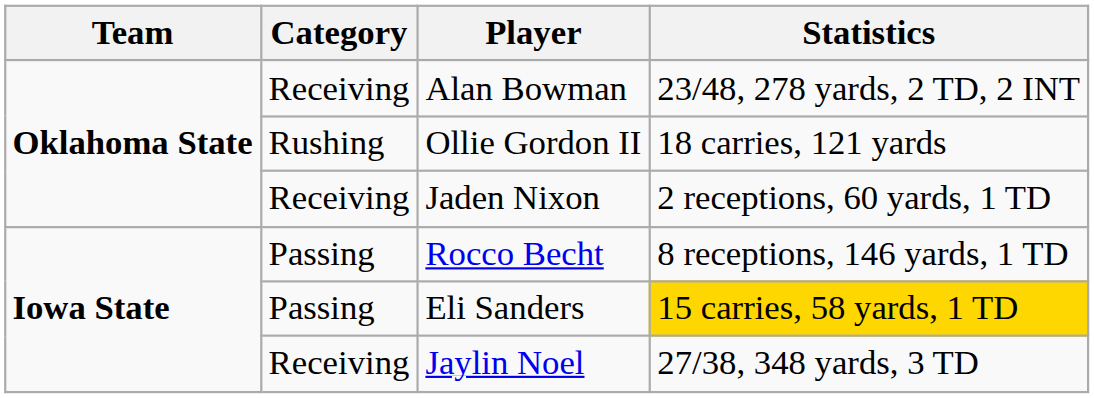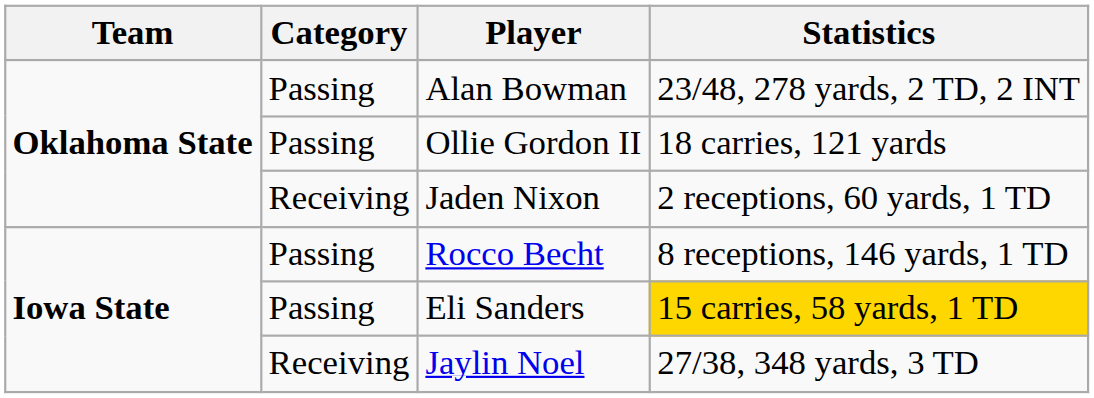(339, 87) Receiving -> (322, 87) Passing
(326, 142) Rushing -> (322, 142) Passing
